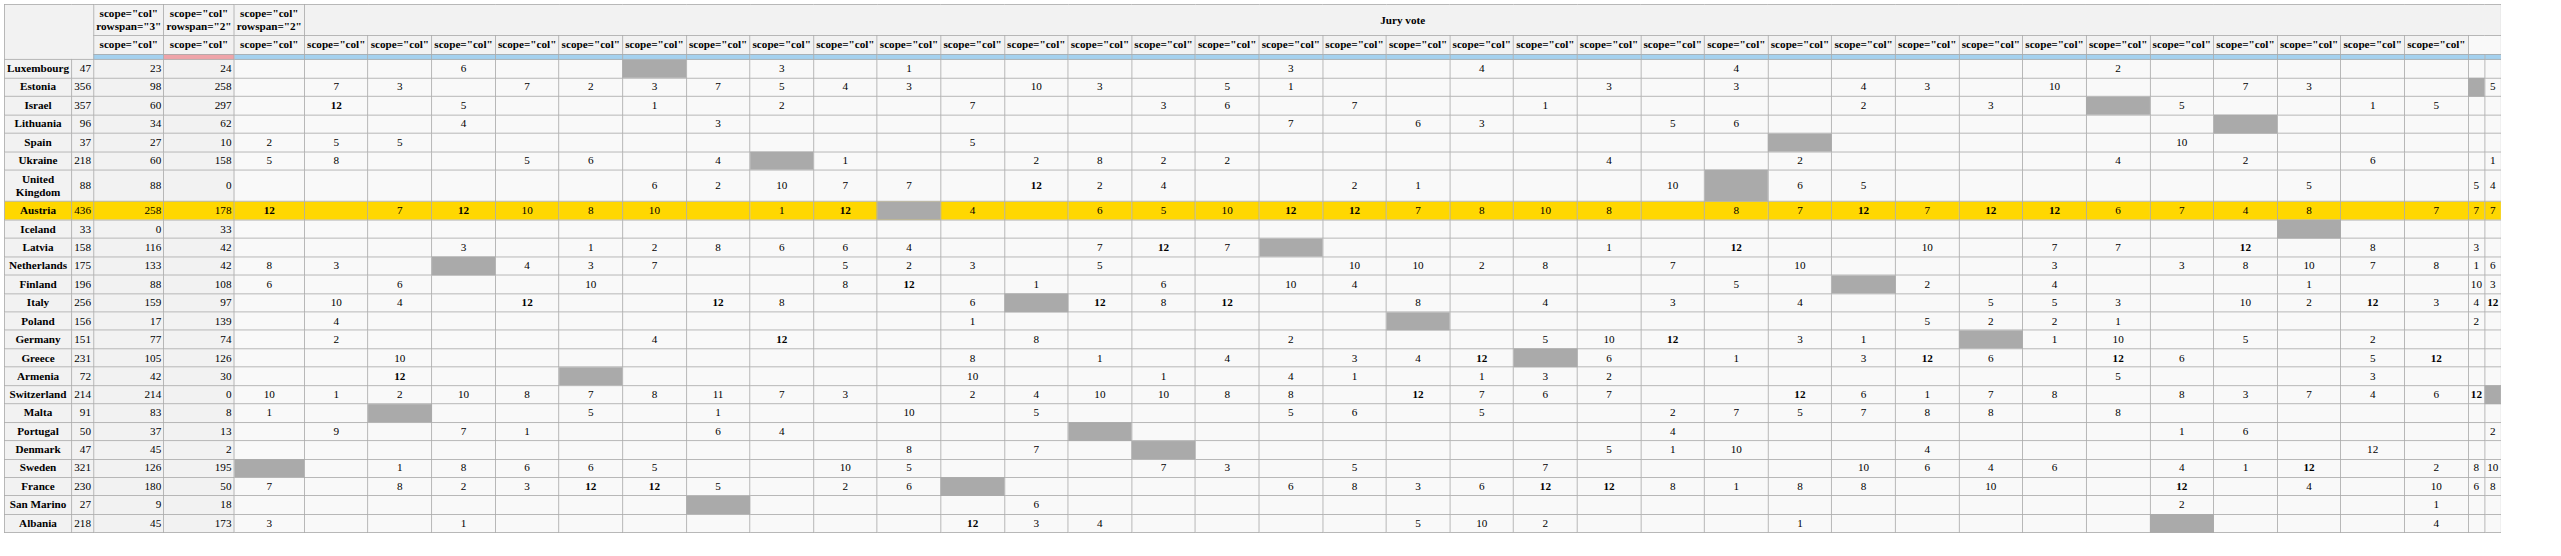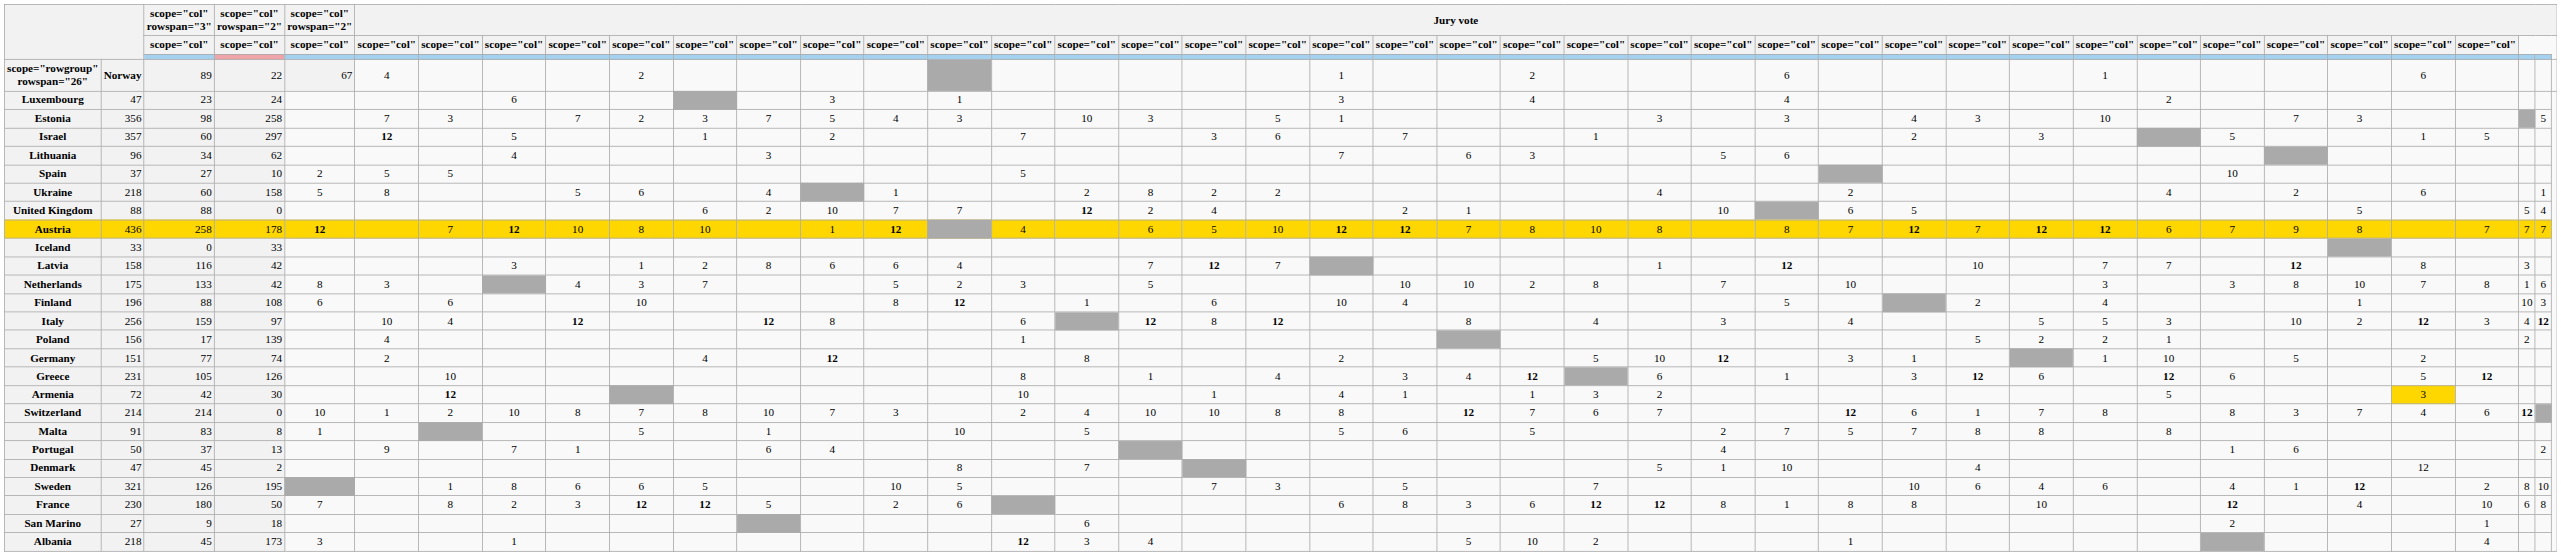+ row: (53, 75)
(2245, 210) 4 -> (2296, 228) 9
(2373, 375) no background -> (2423, 394) gold background
(718, 394) 11 -> (769, 412) 10
